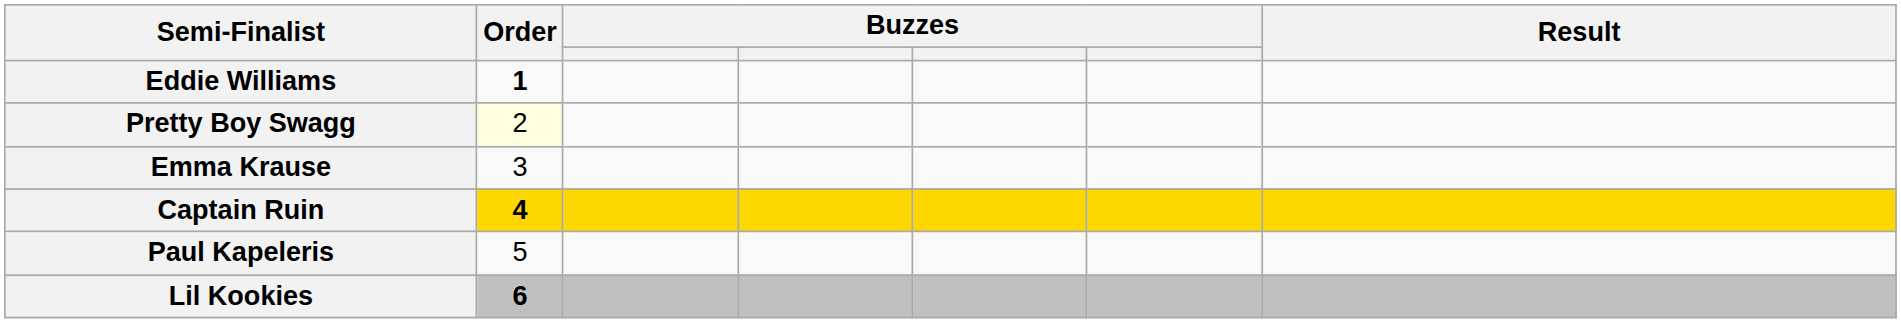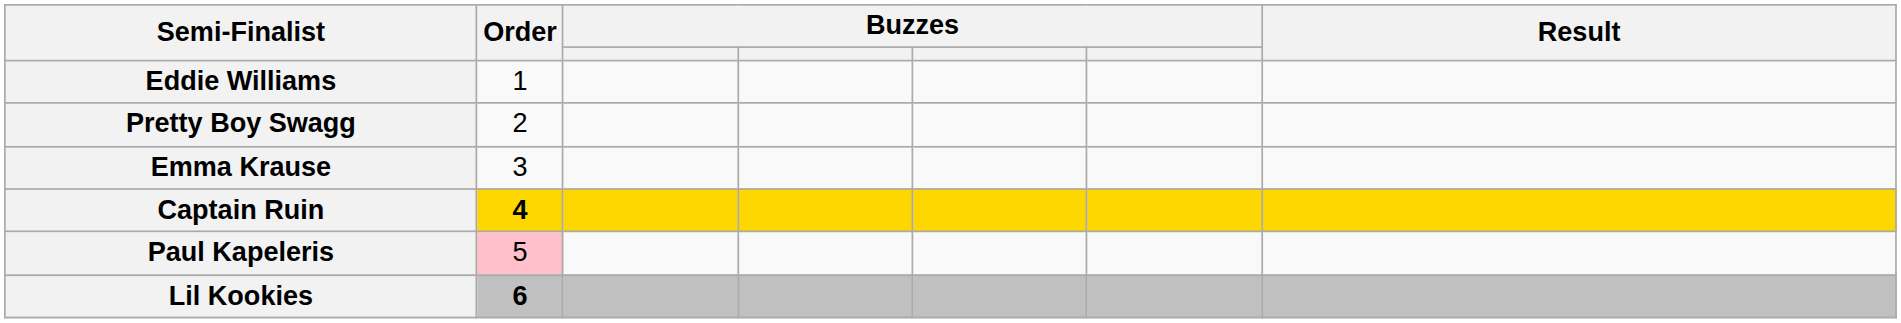(520, 81) bold -> (520, 81) normal
(520, 124) lightyellow background -> (520, 124) no background
(520, 252) no background -> (520, 252) pink background
